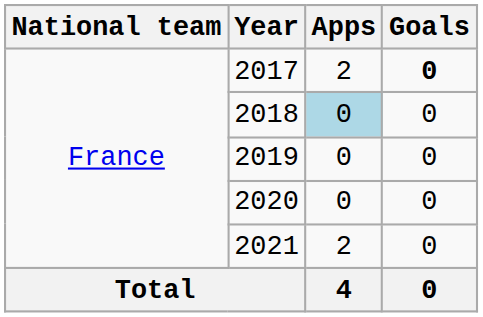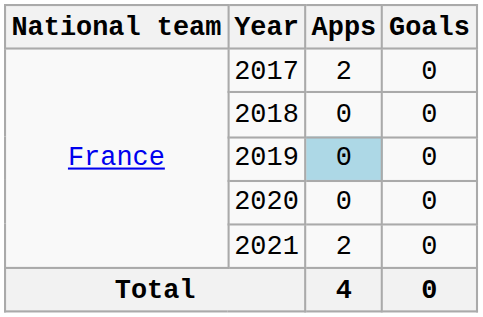(429, 71) bold -> (429, 71) normal
(344, 115) lightblue background -> (344, 115) no background
(344, 159) no background -> (344, 159) lightblue background
